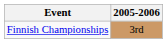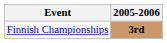(137, 30) normal -> (137, 30) bold
